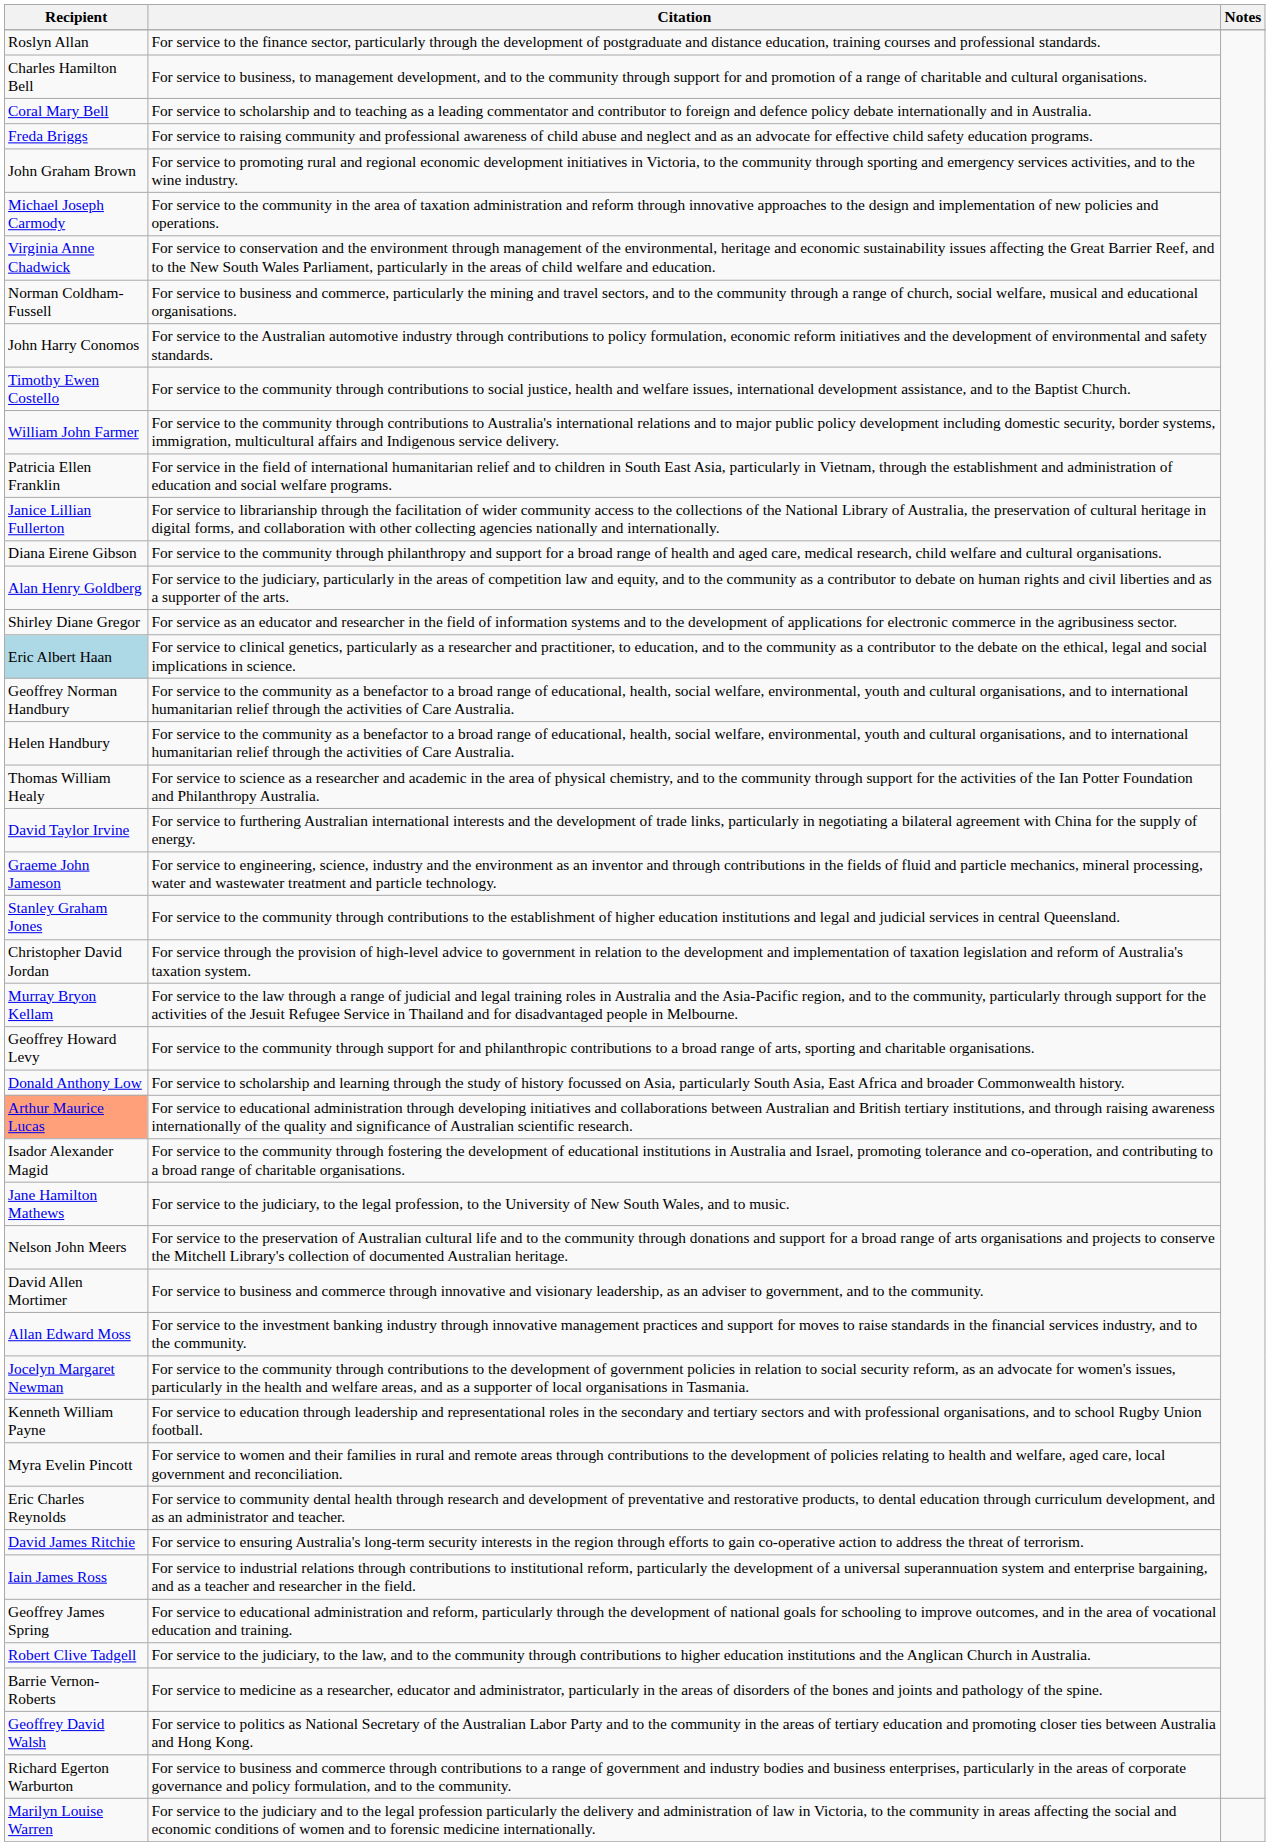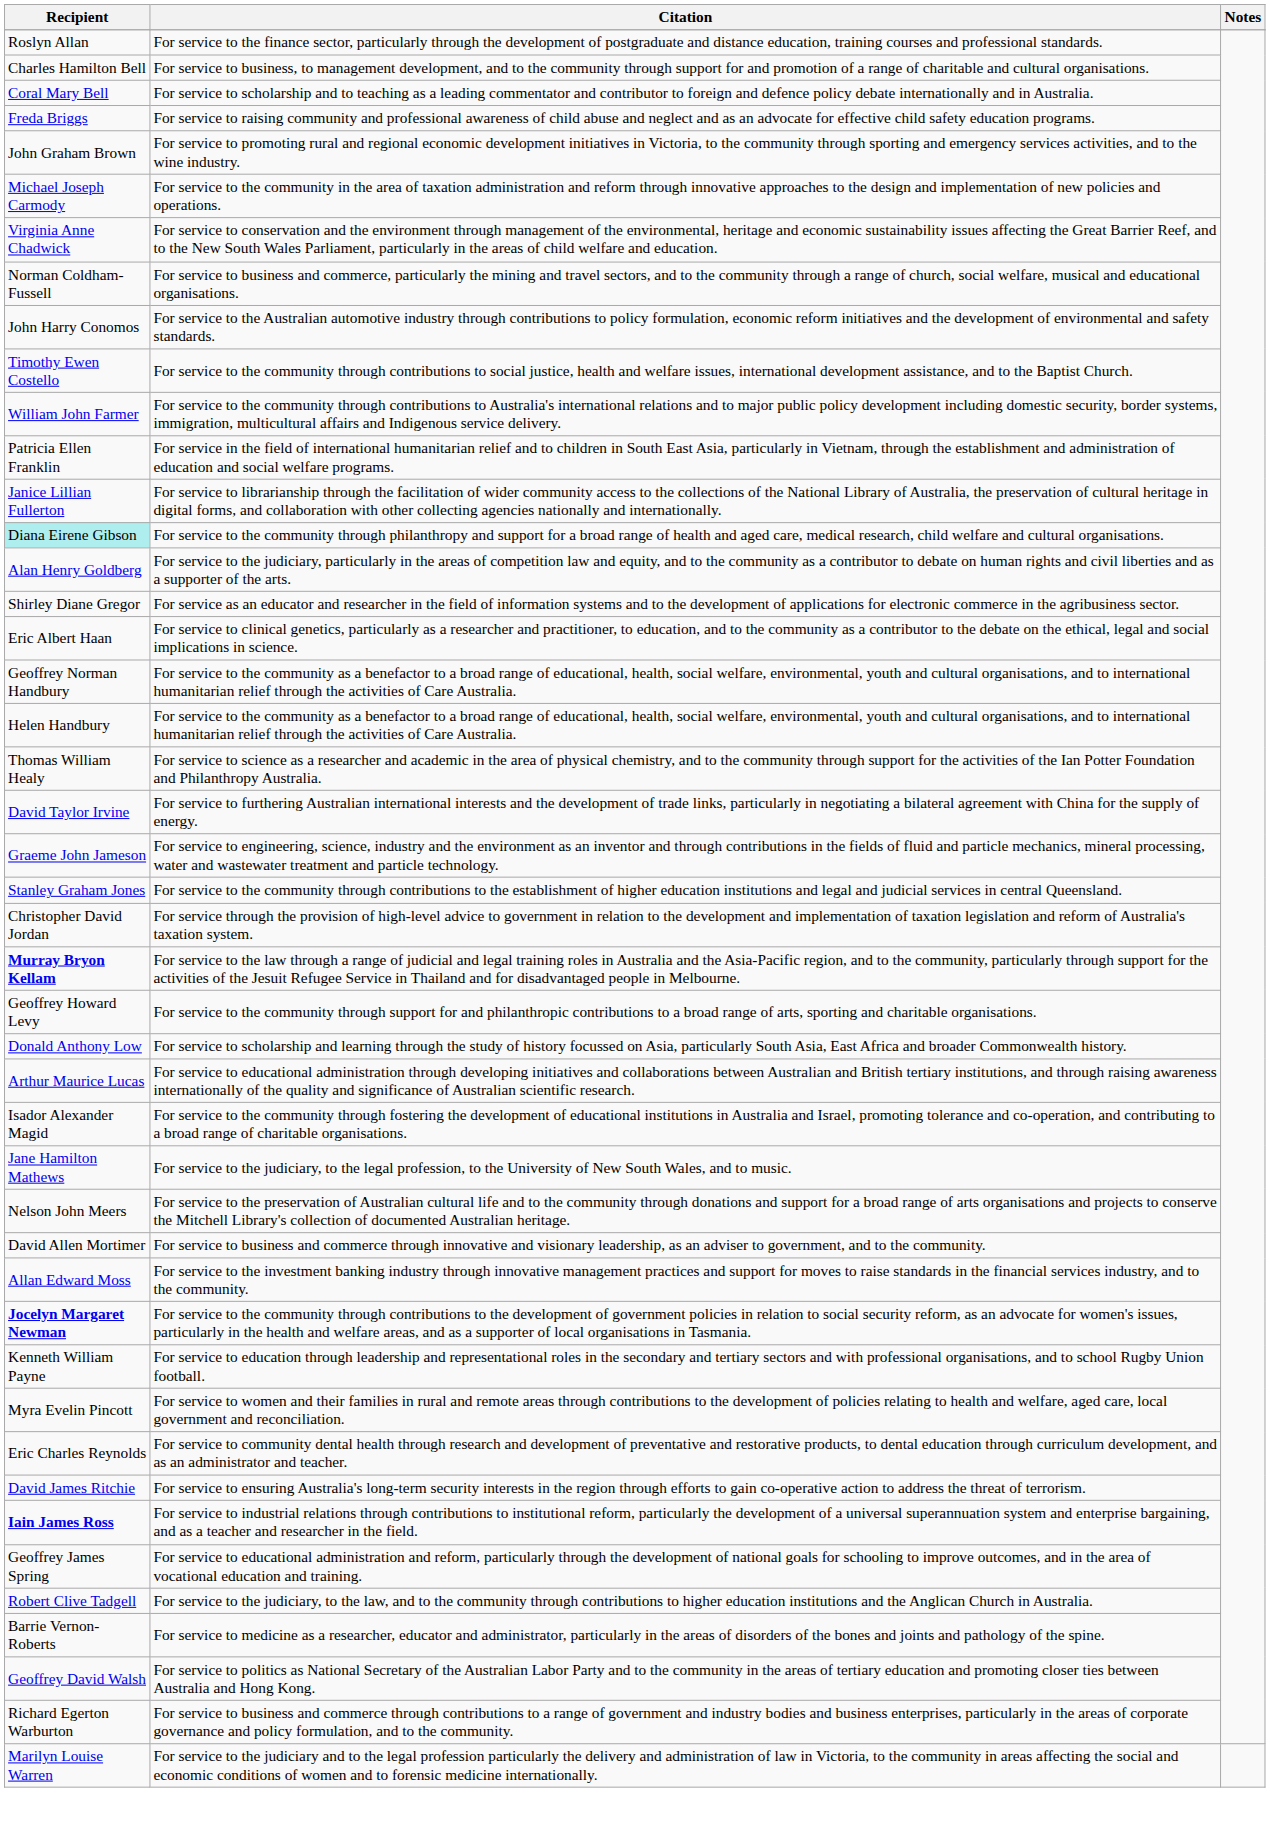(72, 553) no background -> (72, 535) paleturquoise background
(60, 656) lightblue background -> (60, 638) no background
(52, 1004) normal -> (56, 968) bold
(56, 1116) lightsalmon background -> (76, 1080) no background
(61, 1377) normal -> (66, 1323) bold
(57, 1577) normal -> (61, 1522) bold
